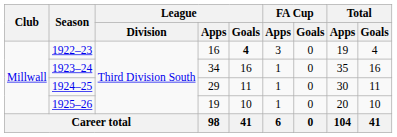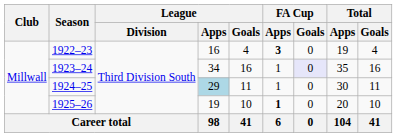(246, 50) bold -> (246, 50) normal
(278, 50) normal -> (278, 50) bold
(310, 68) no background -> (310, 68) lavender background
(214, 86) no background -> (214, 86) lightblue background
(278, 104) normal -> (278, 104) bold
